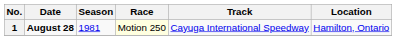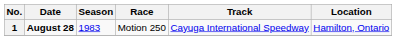(89, 27) 1981 -> (89, 27) 1983
(142, 27) lightyellow background -> (142, 27) no background
